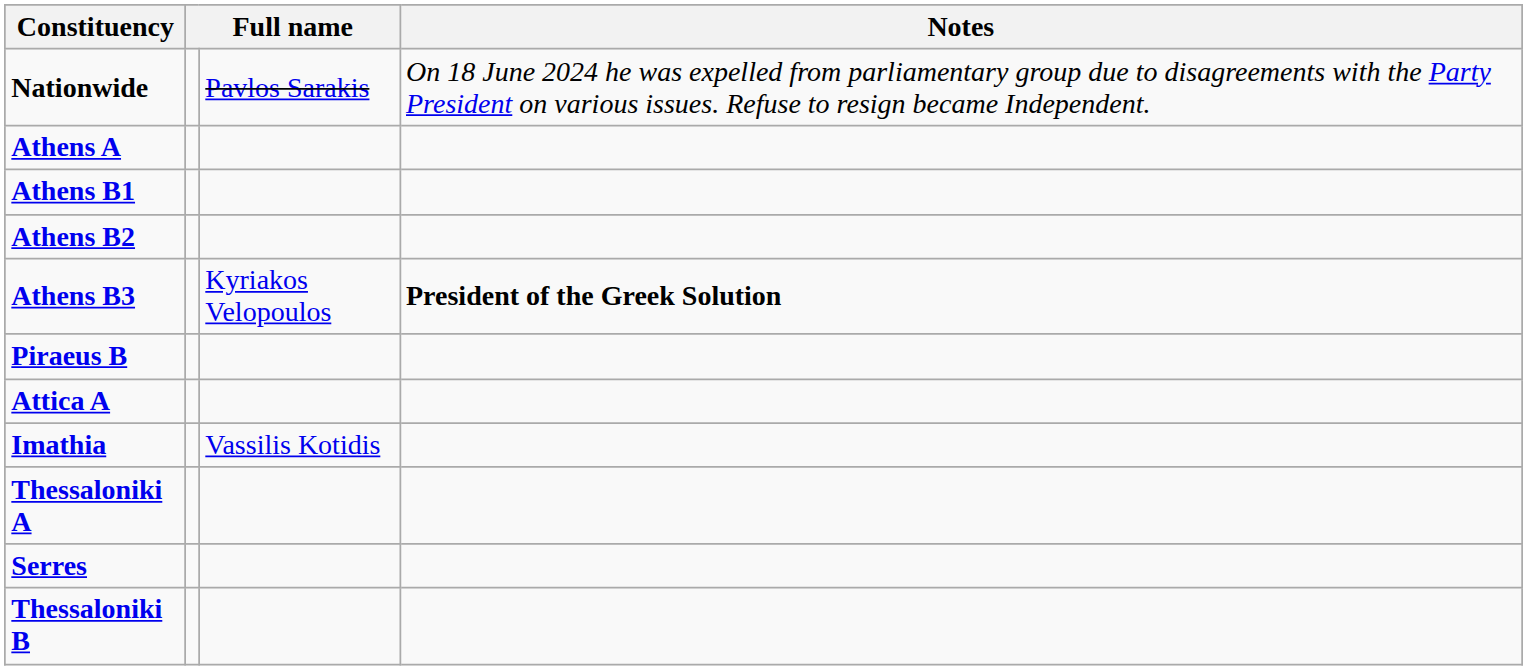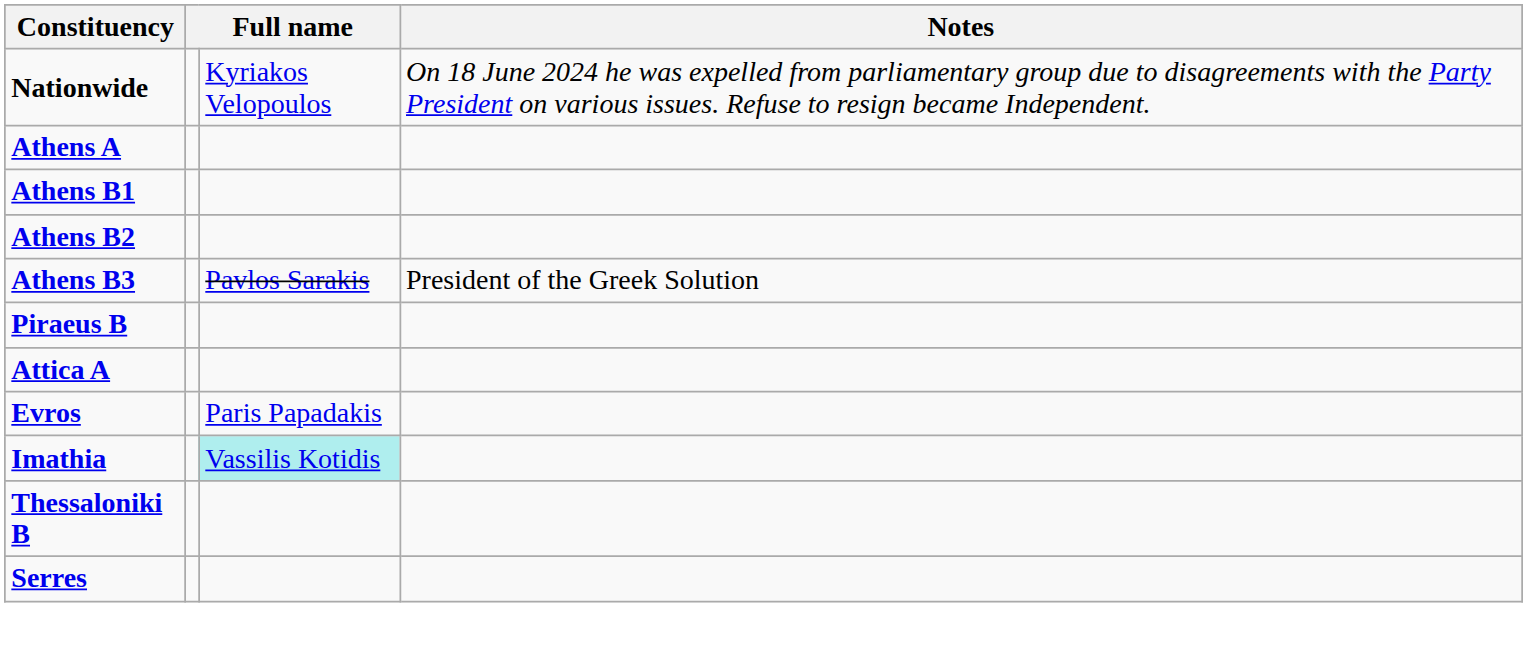(287, 86) Pavlos Sarakis -> (268, 86) Kyriakos Velopoulos
(268, 295) Kyriakos Velopoulos -> (287, 280) Pavlos Sarakis
(594, 295) bold -> (583, 280) normal
+ row: (46, 413)
(293, 444) no background -> (293, 457) paleturquoise background
- row: (87, 505)
rows swapped: (87, 625) <-> (49, 565)
